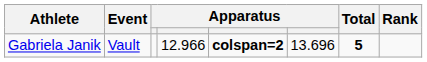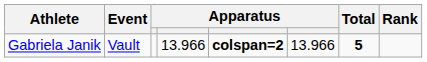(183, 46) 12.966 -> (183, 46) 13.966
(313, 46) 13.696 -> (313, 46) 13.966
